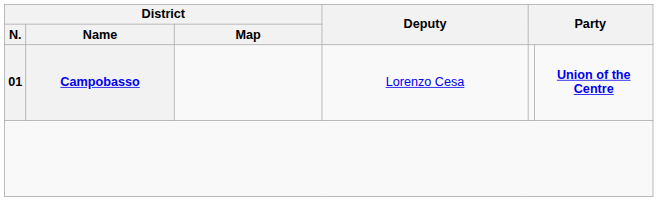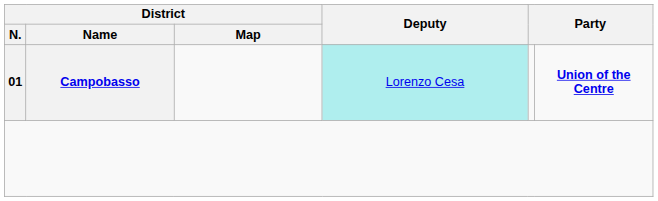(425, 82) no background -> (425, 82) paleturquoise background
